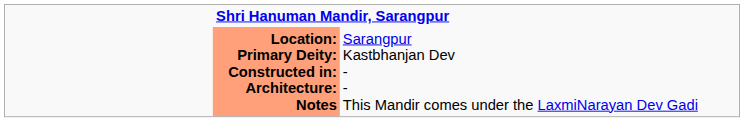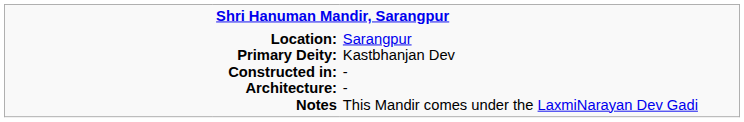(283, 71) lightsalmon background -> (283, 71) no background
